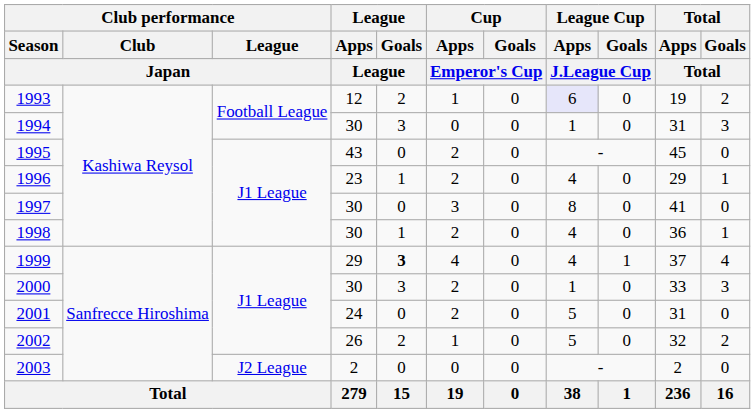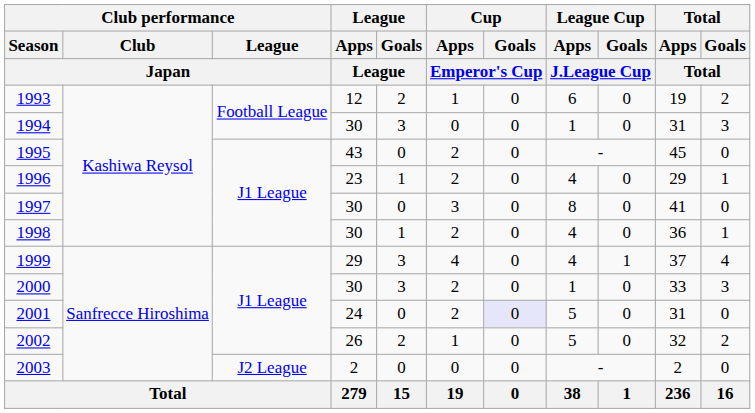(572, 98) lavender background -> (572, 98) no background
(401, 260) bold -> (401, 260) normal
(515, 313) no background -> (515, 313) lavender background
